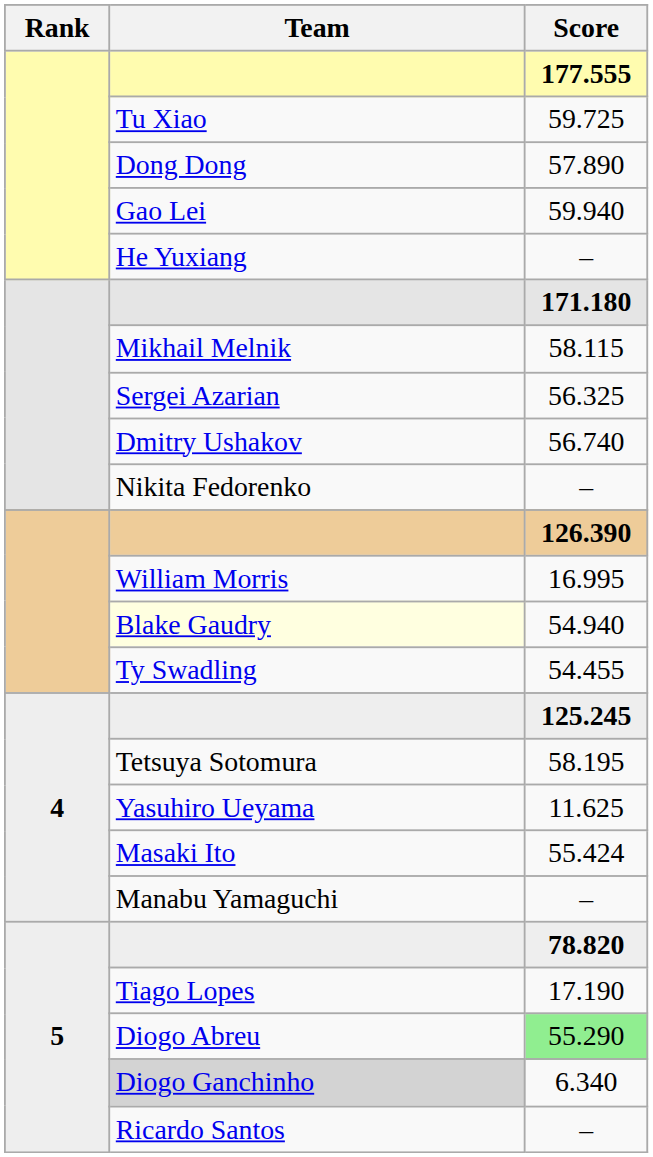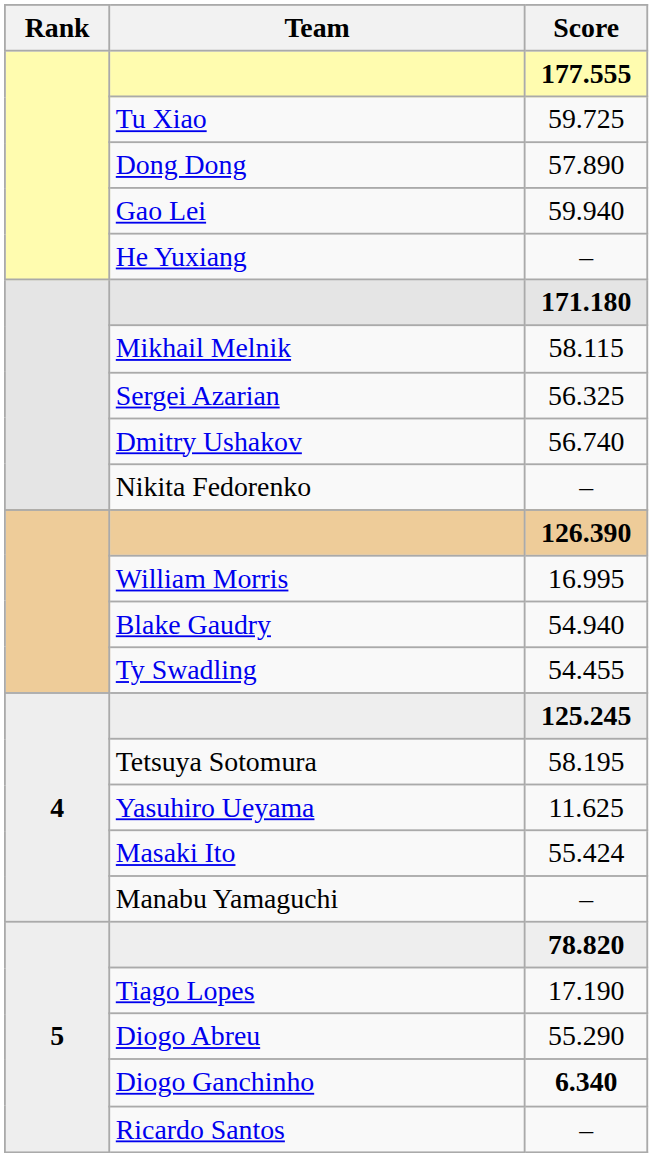(193, 623) lightyellow background -> (193, 623) no background
(586, 1036) lightgreen background -> (586, 1036) no background
(215, 1082) lightgrey background -> (215, 1082) no background
(586, 1082) normal -> (586, 1082) bold
